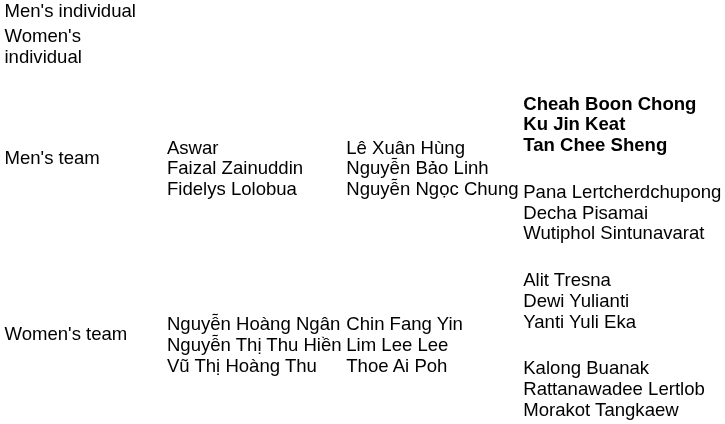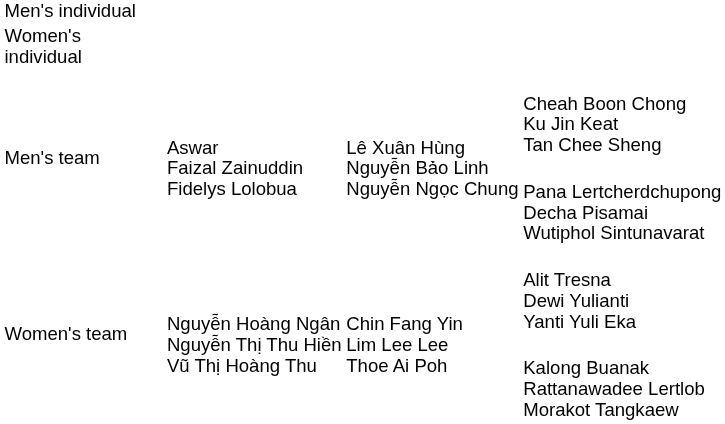(610, 124) bold -> (605, 124) normal
